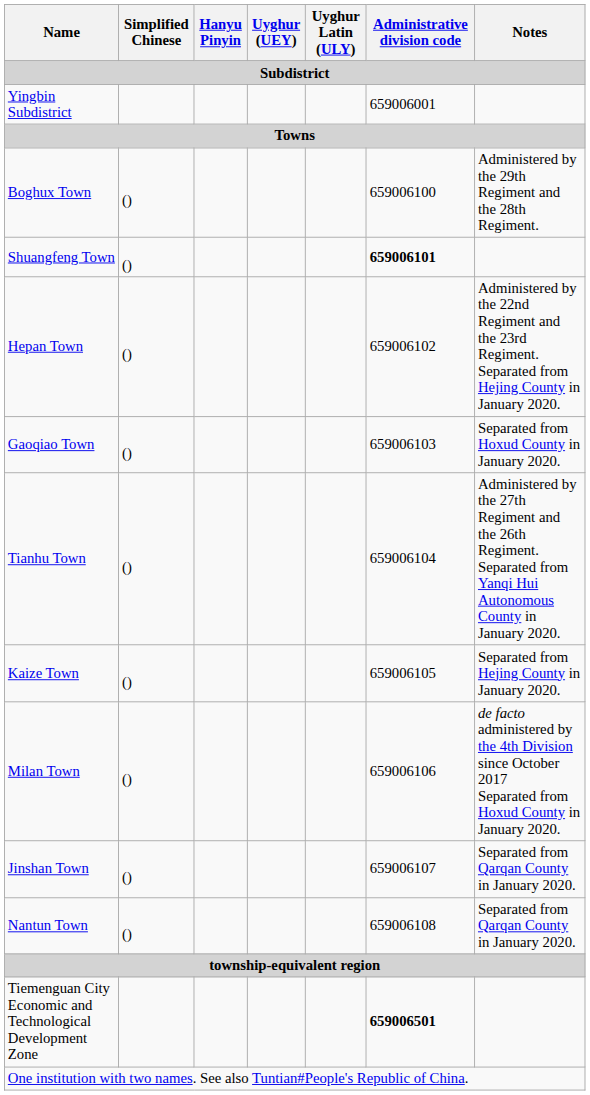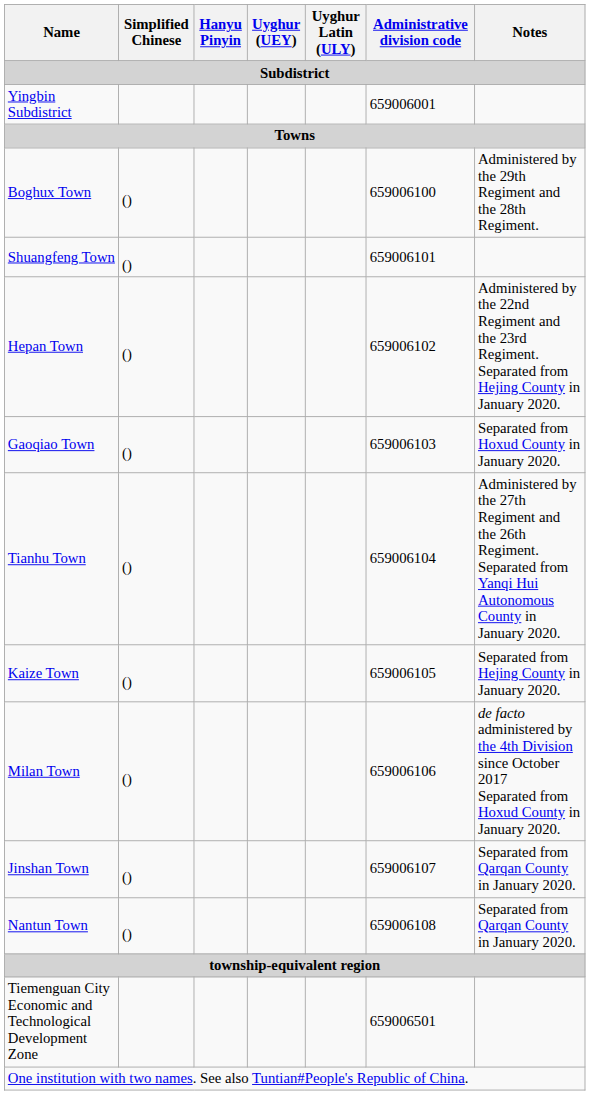(403, 257) bold -> (403, 257) normal
(403, 1021) bold -> (403, 1021) normal
